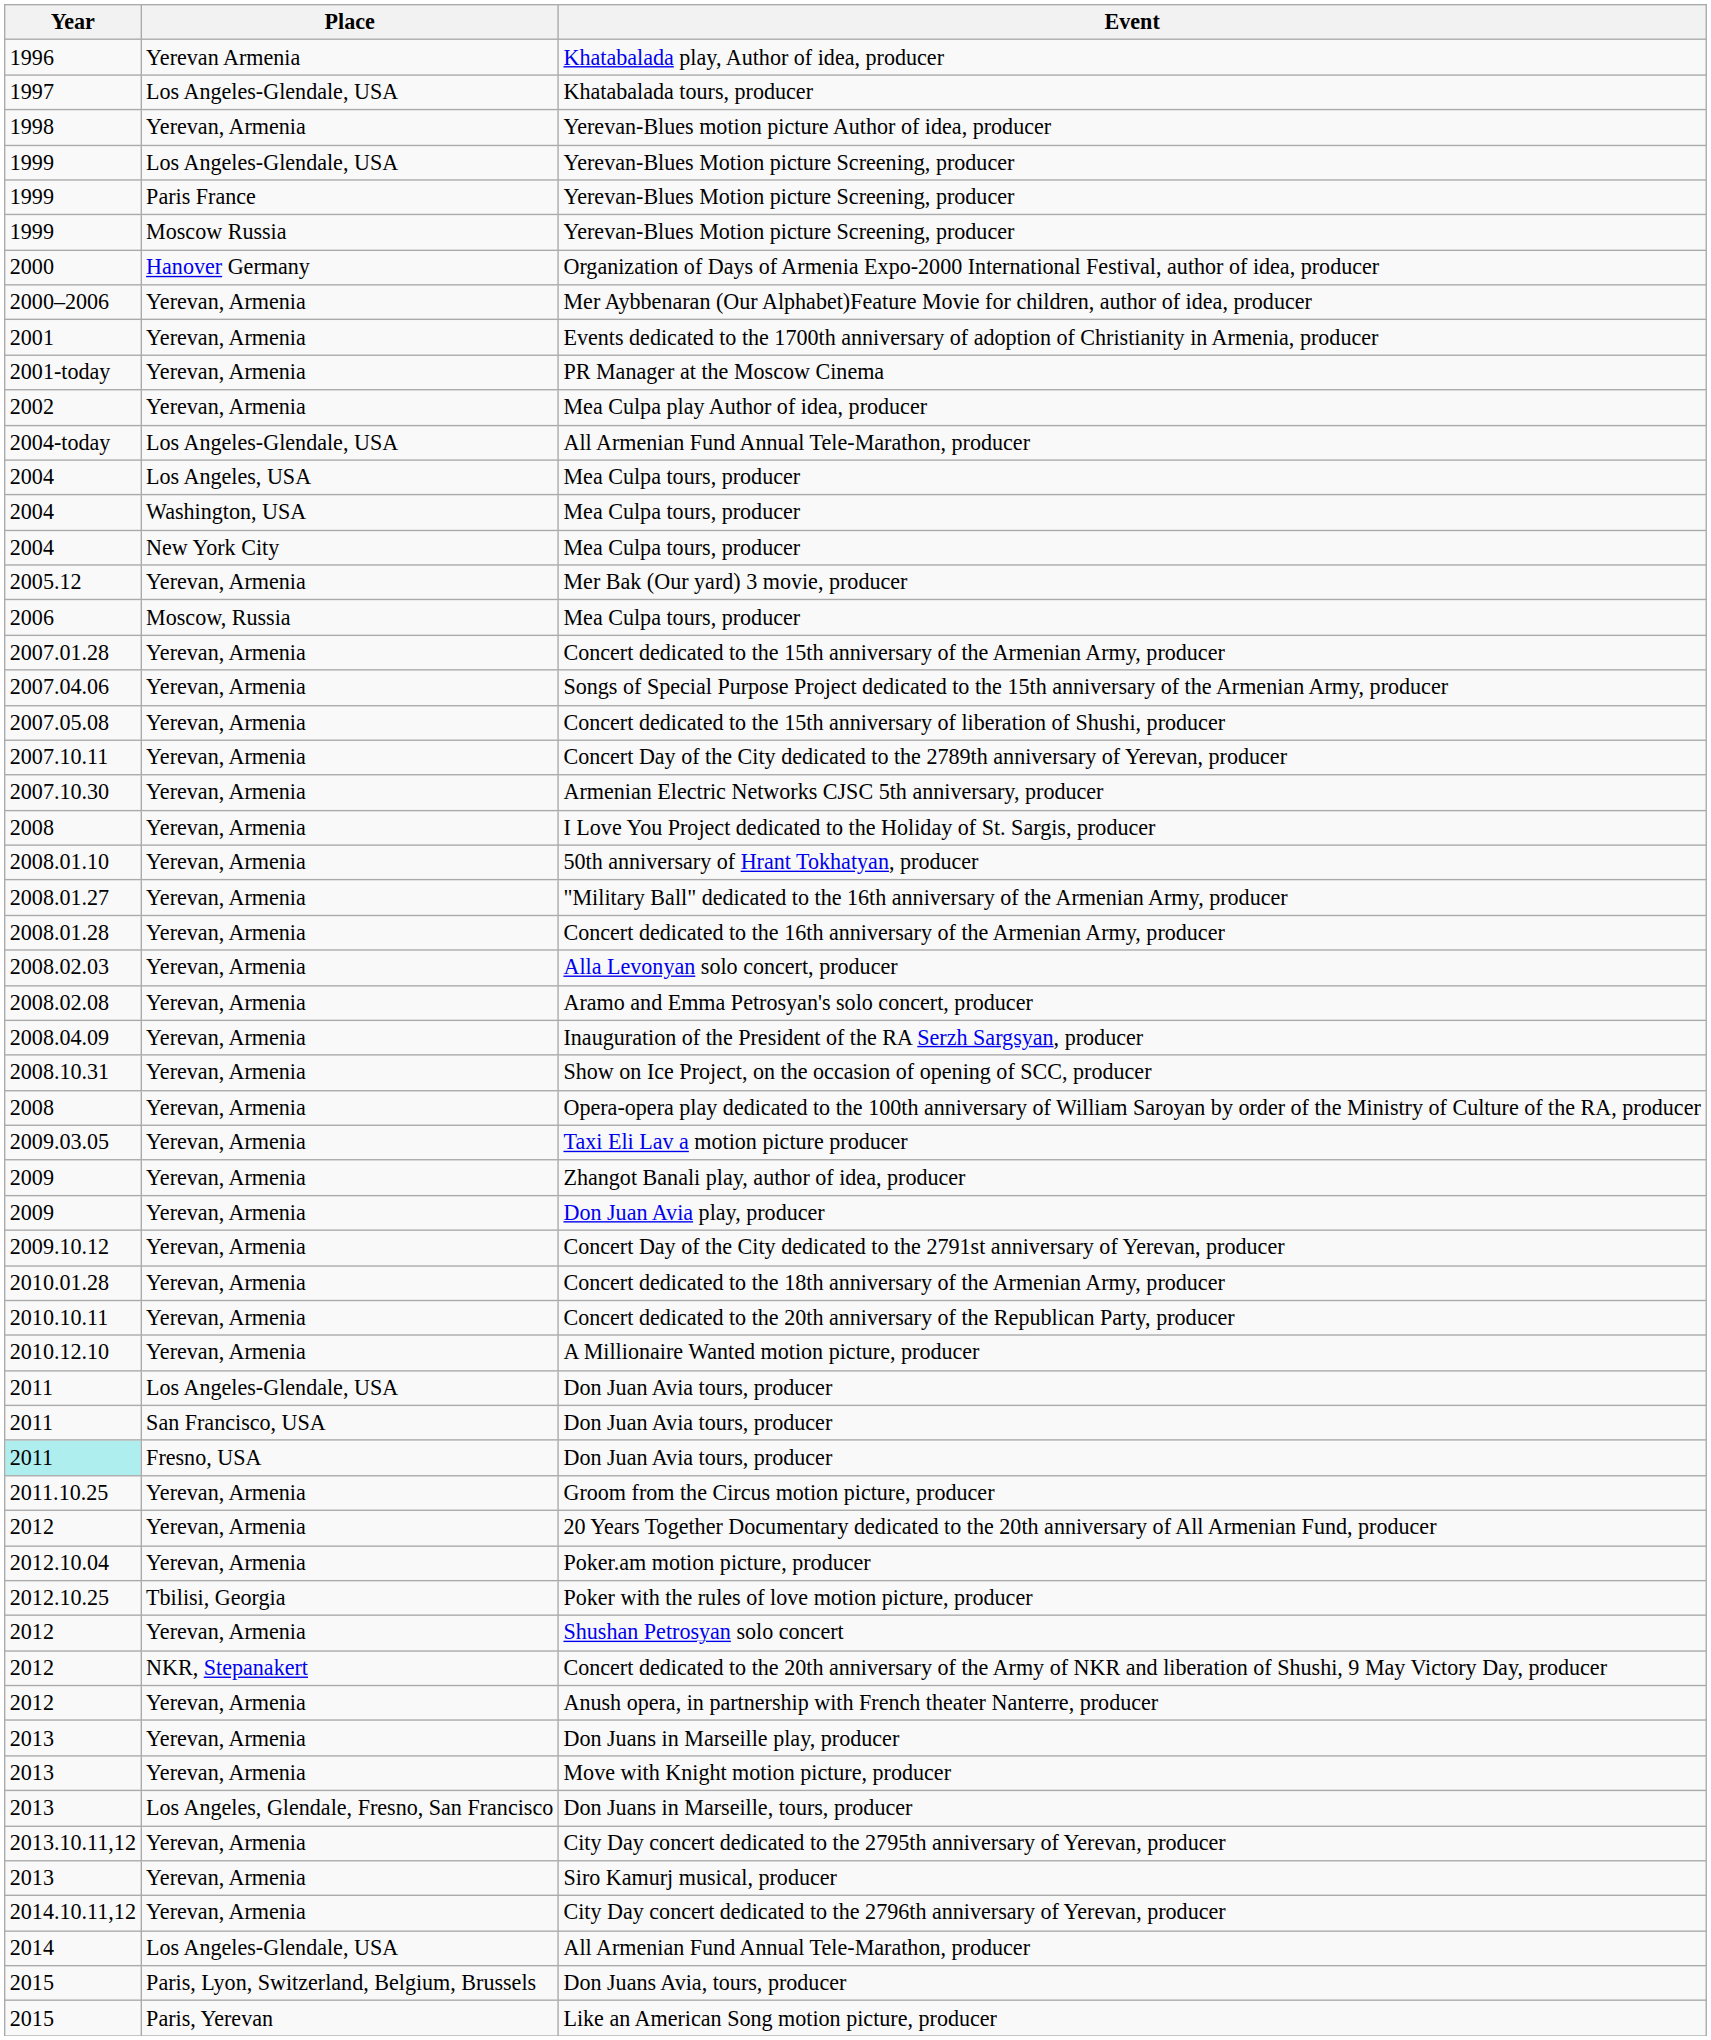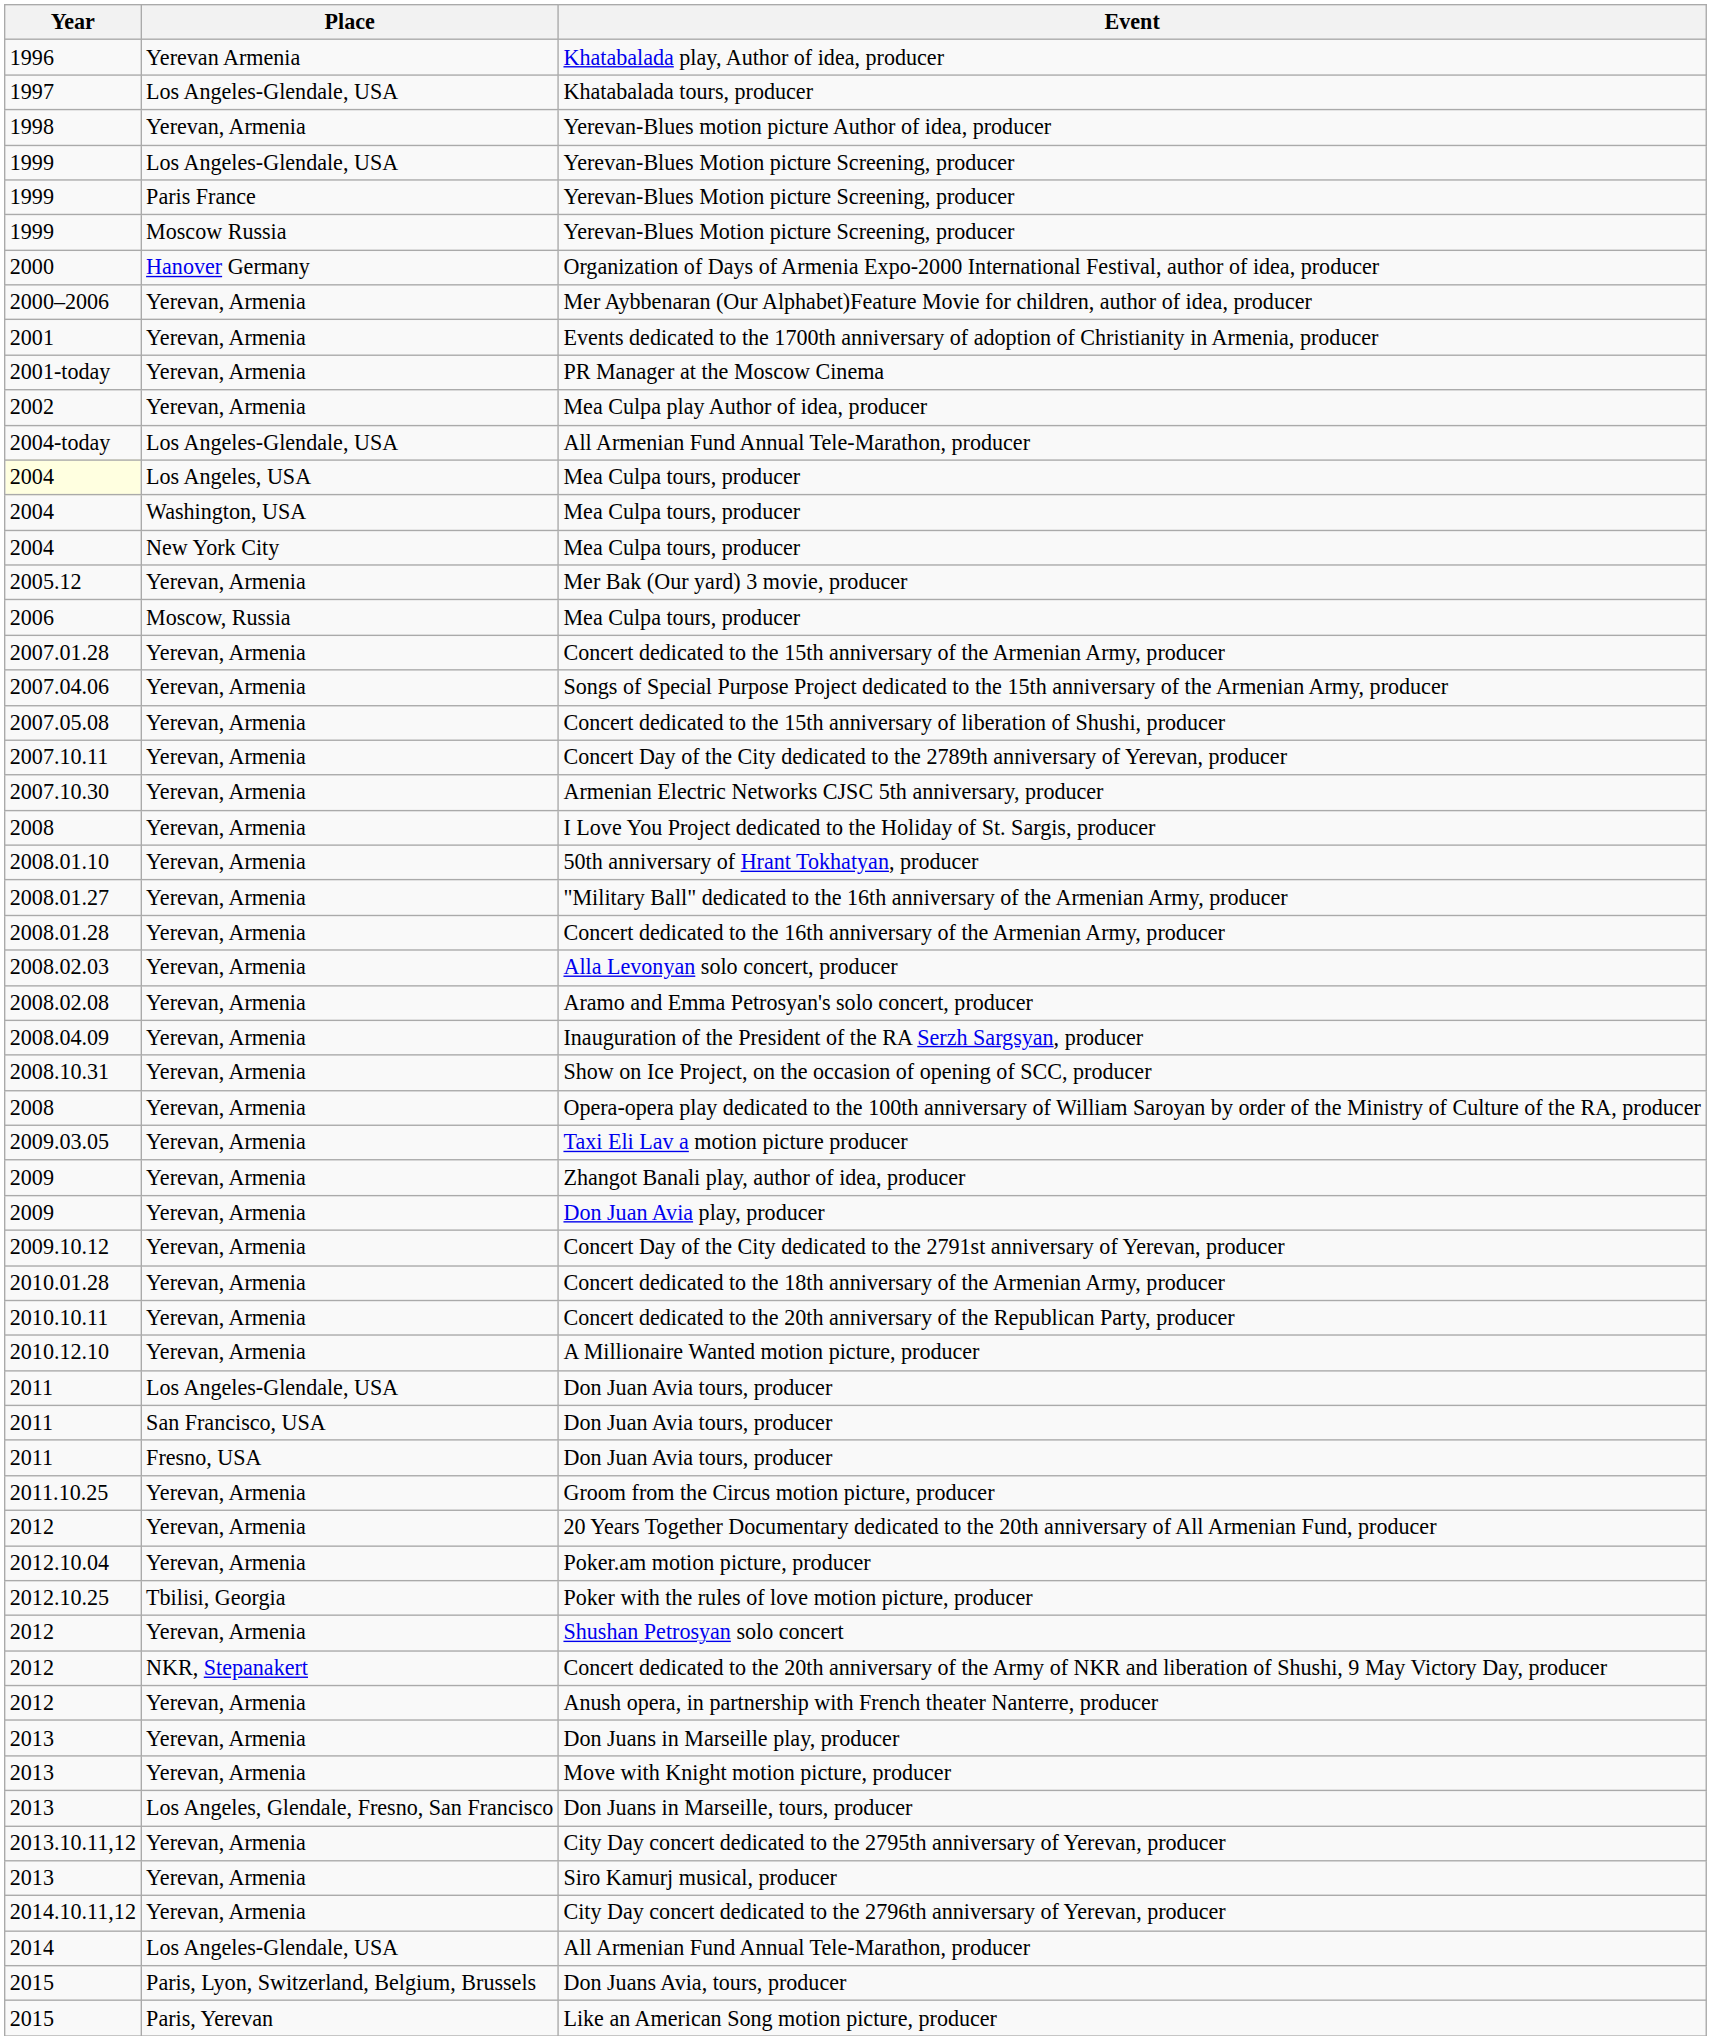(32, 477) no background -> (32, 477) lightyellow background
(31, 1457) paleturquoise background -> (31, 1457) no background
